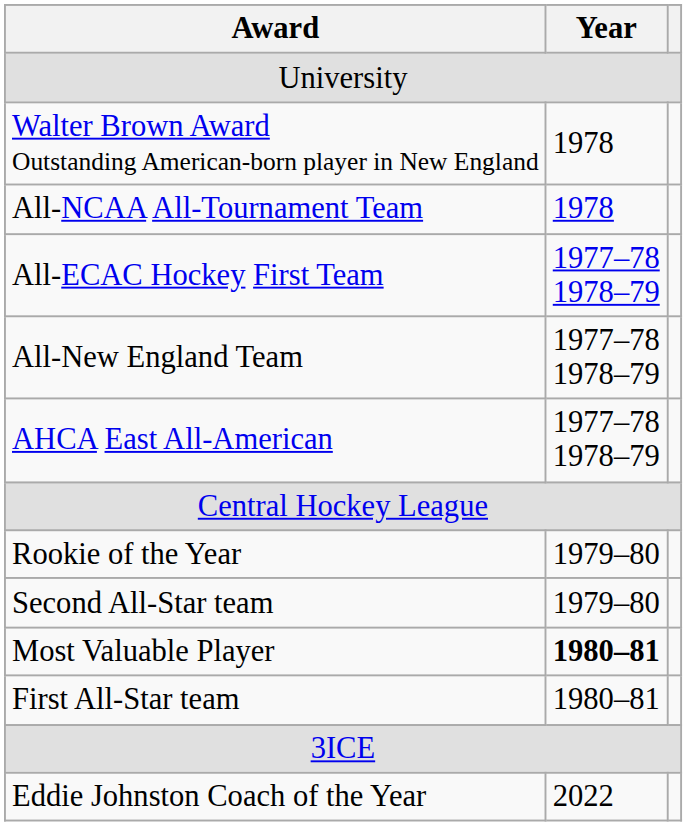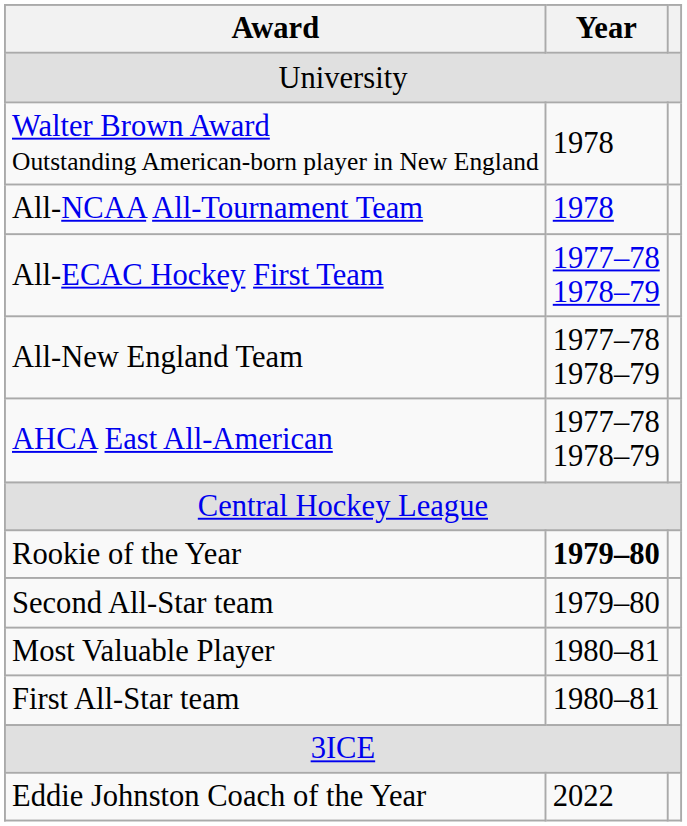(606, 553) normal -> (606, 553) bold
(606, 650) bold -> (606, 650) normal
